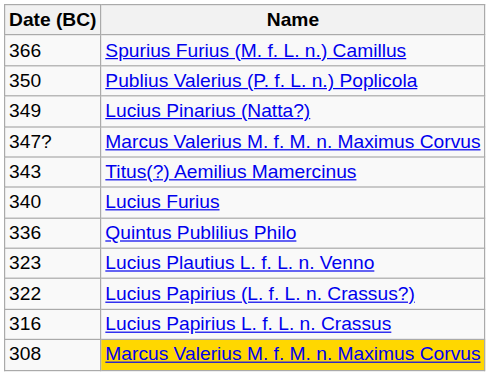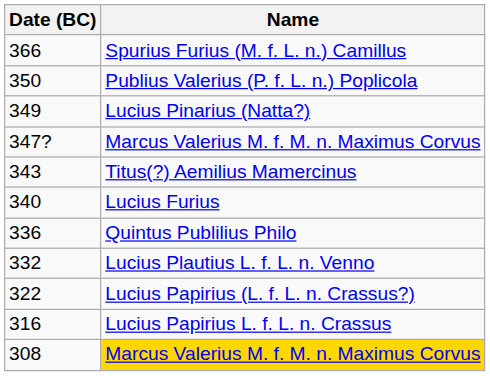(25, 263) 323 -> (25, 263) 332
